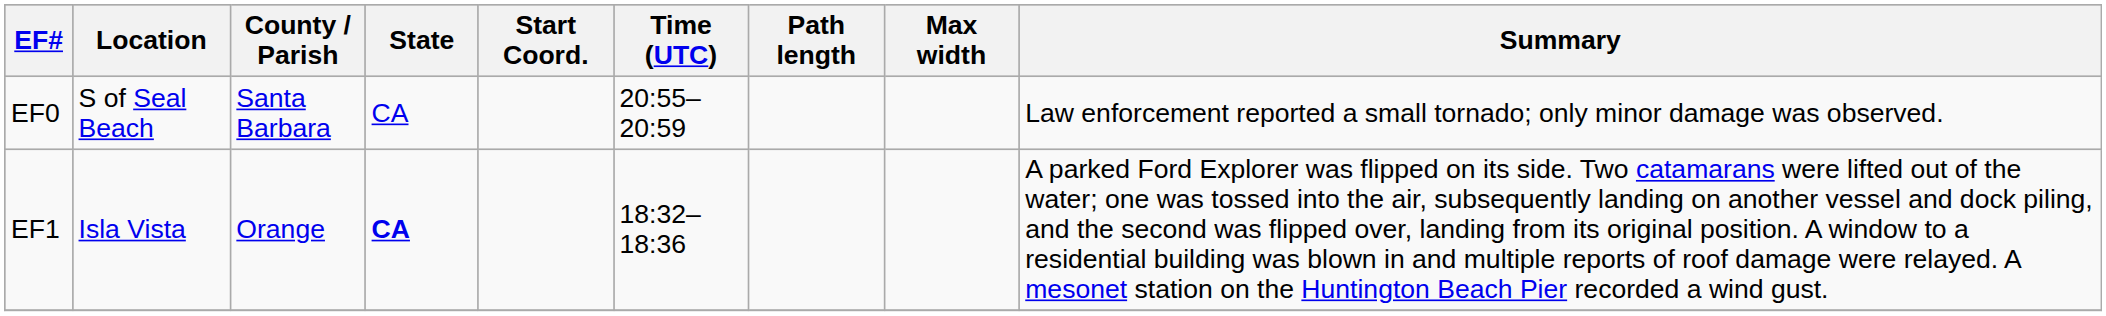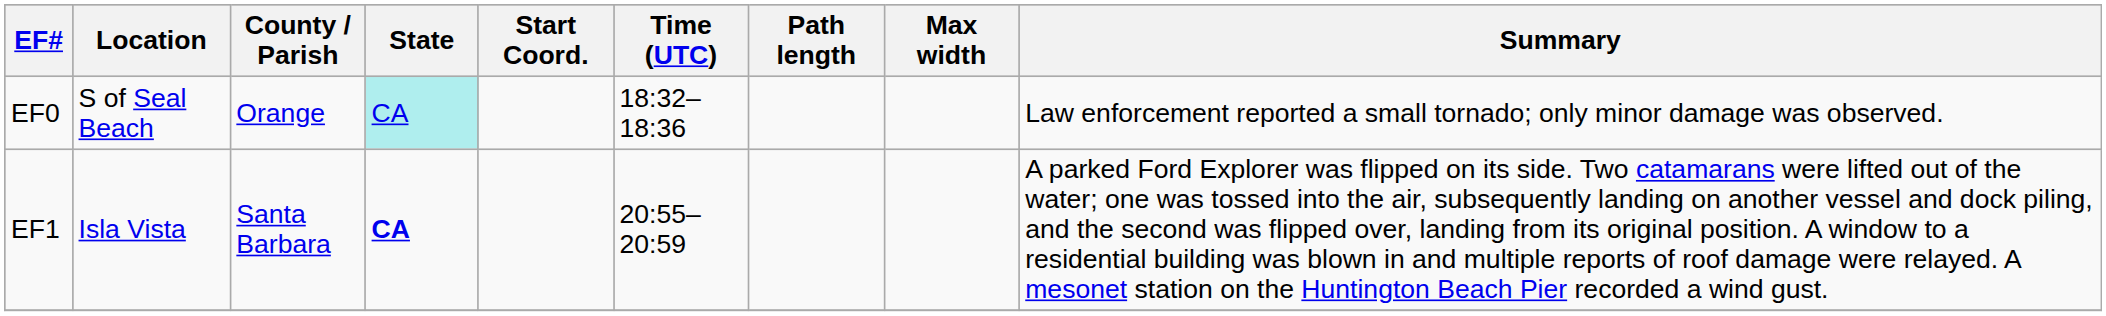(284, 112) Santa Barbara -> (281, 112) Orange
(390, 112) no background -> (390, 112) paleturquoise background
(660, 112) 20:55–20:59 -> (660, 112) 18:32–18:36
(281, 229) Orange -> (284, 229) Santa Barbara
(660, 229) 18:32–18:36 -> (660, 229) 20:55–20:59
